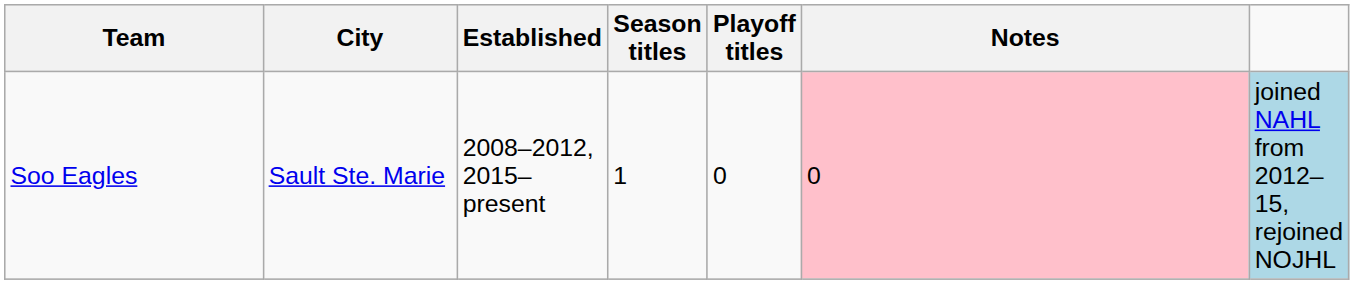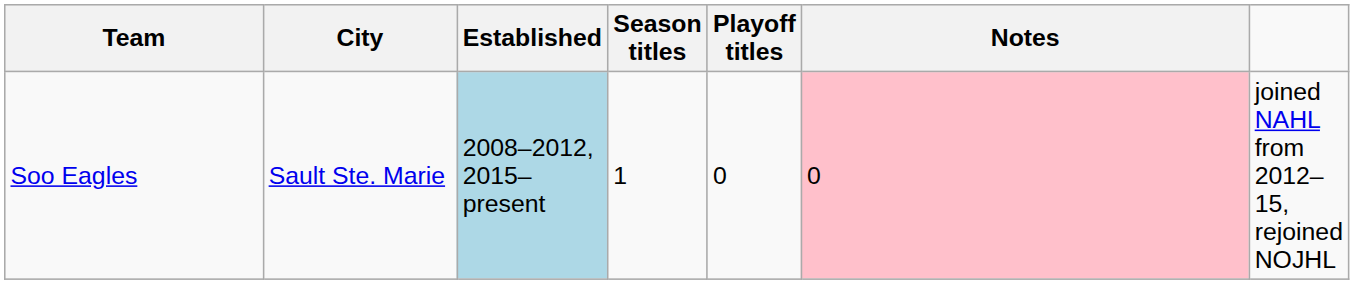(528, 175) no background -> (528, 175) lightblue background
(1299, 175) lightblue background -> (1299, 175) no background
